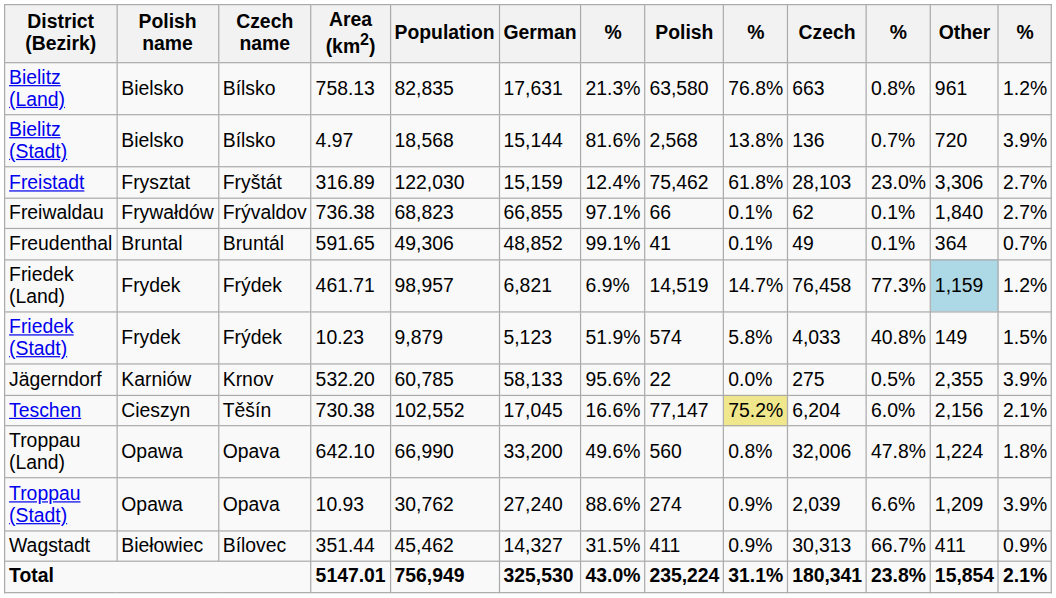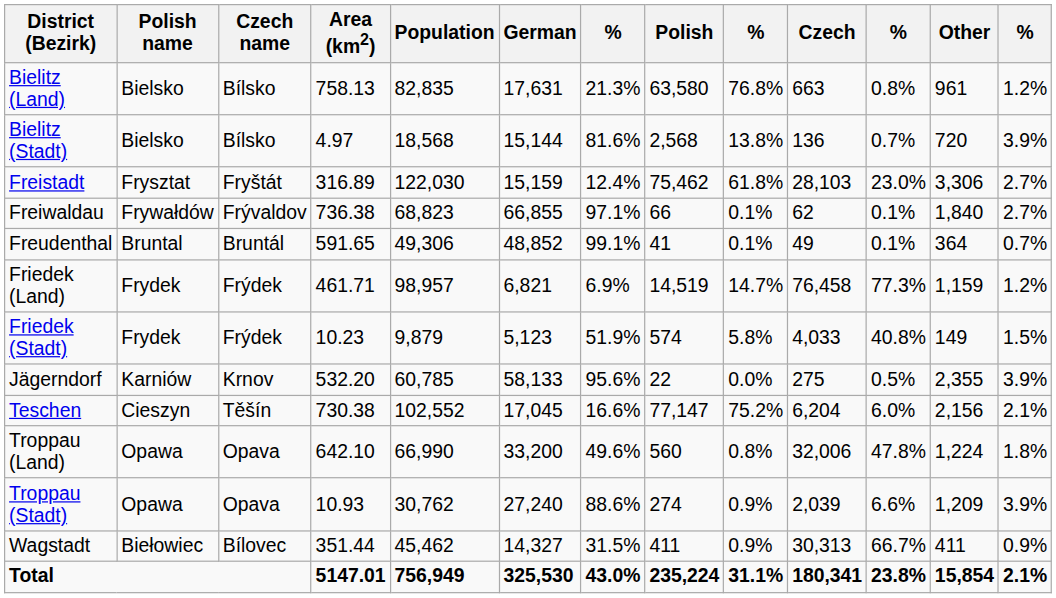(959, 285) lightblue background -> (959, 285) no background
(756, 410) khaki background -> (756, 410) no background
